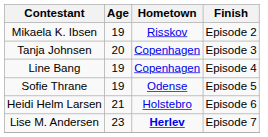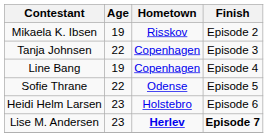(118, 50) 20 -> (118, 50) 22
(118, 86) 19 -> (118, 86) 22
(118, 104) 21 -> (118, 104) 23
(231, 123) normal -> (233, 123) bold
